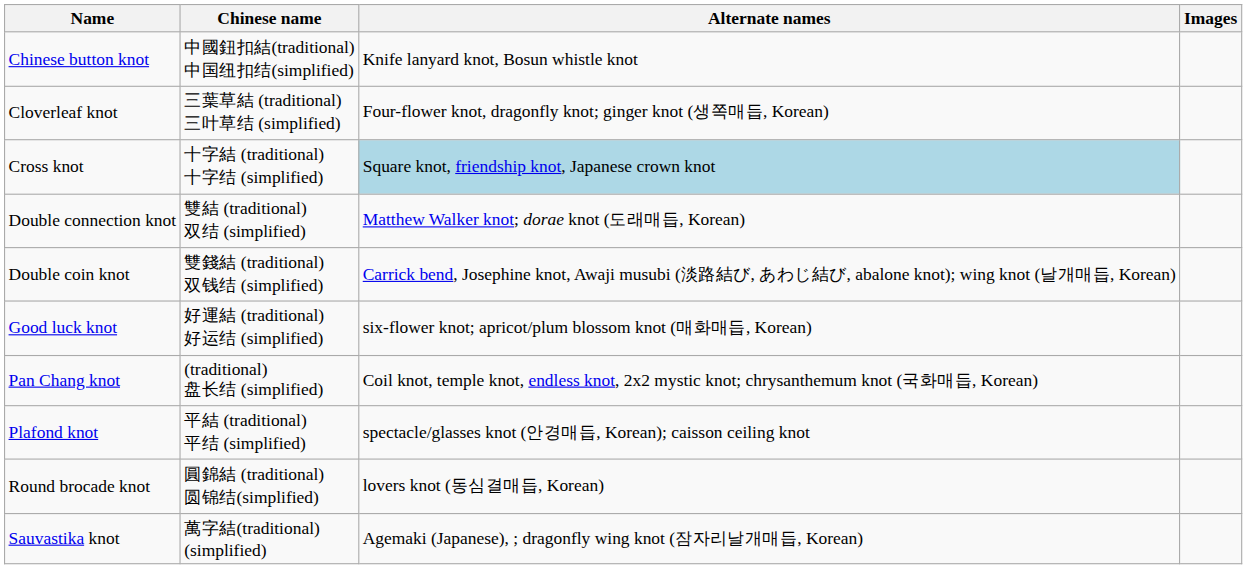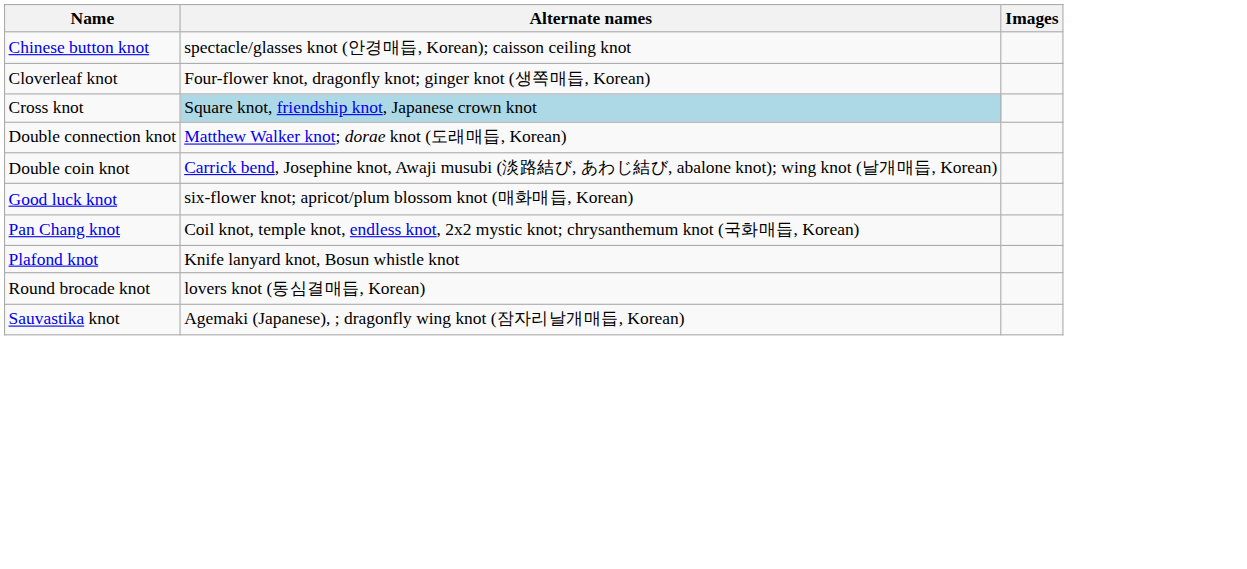- column: (269, 18)
(500, 59) Knife lanyard knot, Bosun whistle knot -> (408, 47) spectacle/glasses knot (안경매듭, Korean); caisson ceiling knot
(586, 431) spectacle/glasses knot (안경매듭, Korean); caisson ceiling knot -> (322, 259) Knife lanyard knot, Bosun whistle knot
